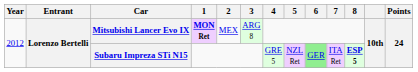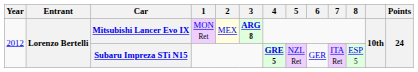(204, 30) bold -> (204, 30) normal
(228, 30) no background -> (227, 30) lightyellow background
(251, 30) normal -> (251, 30) bold
(273, 55) normal -> (274, 55) bold
(316, 55) lightgreen background -> (317, 55) no background
(355, 55) bold -> (356, 55) normal
